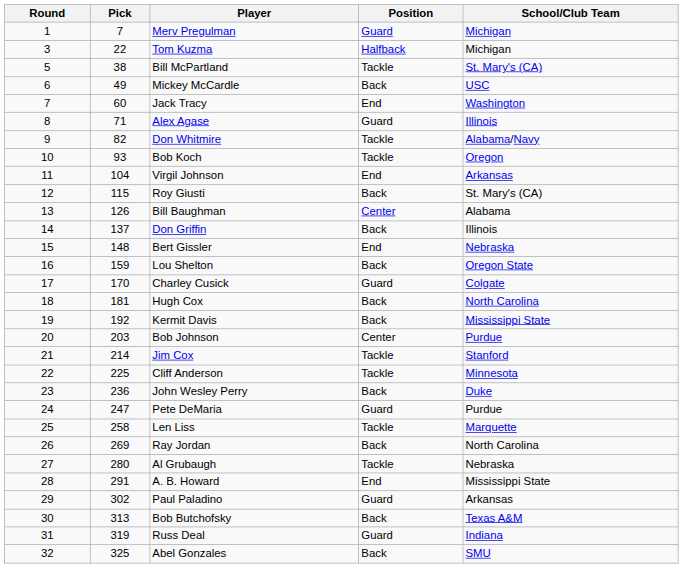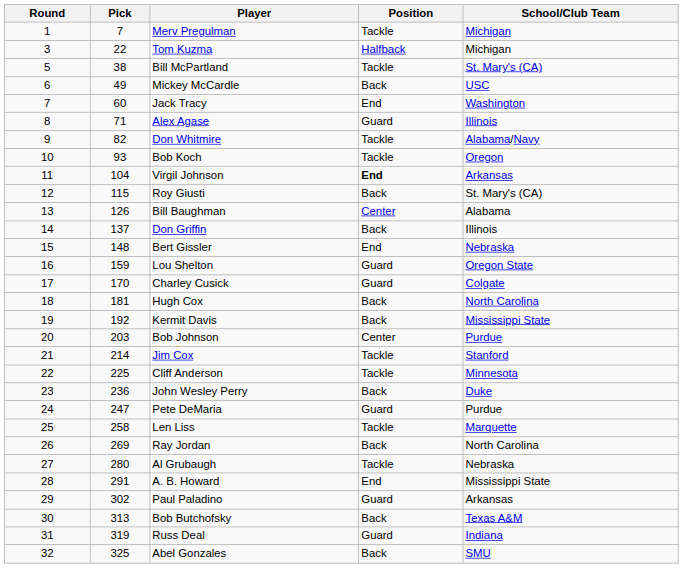(377, 31) Guard -> (377, 31) Tackle
(371, 175) normal -> (372, 175) bold
(374, 265) Back -> (377, 265) Guard
